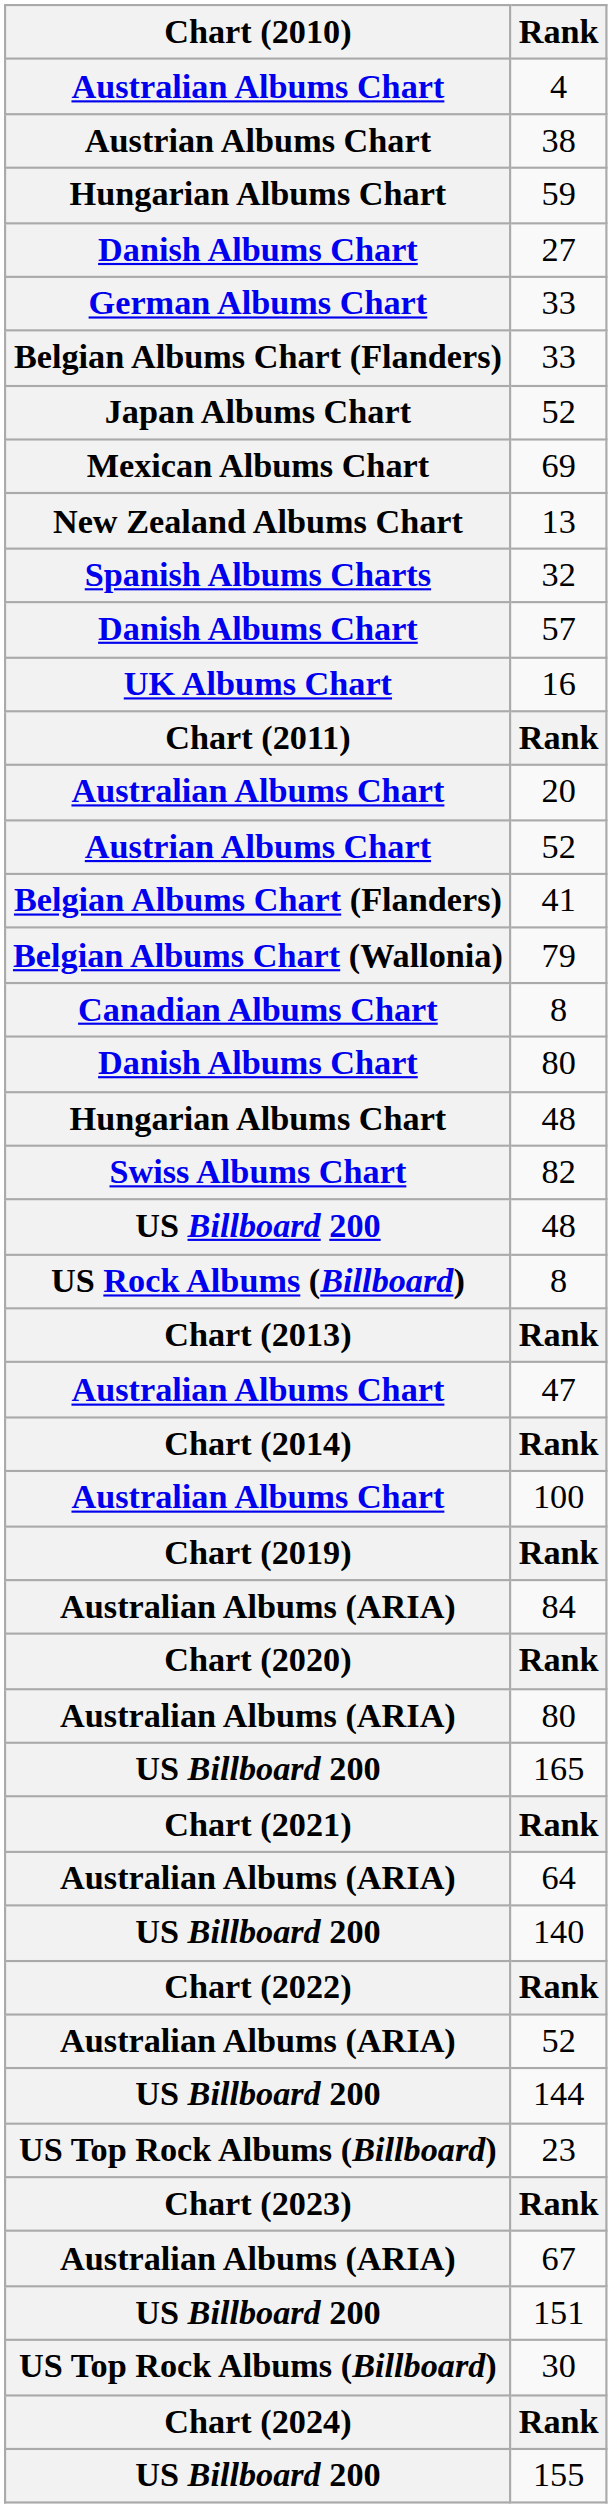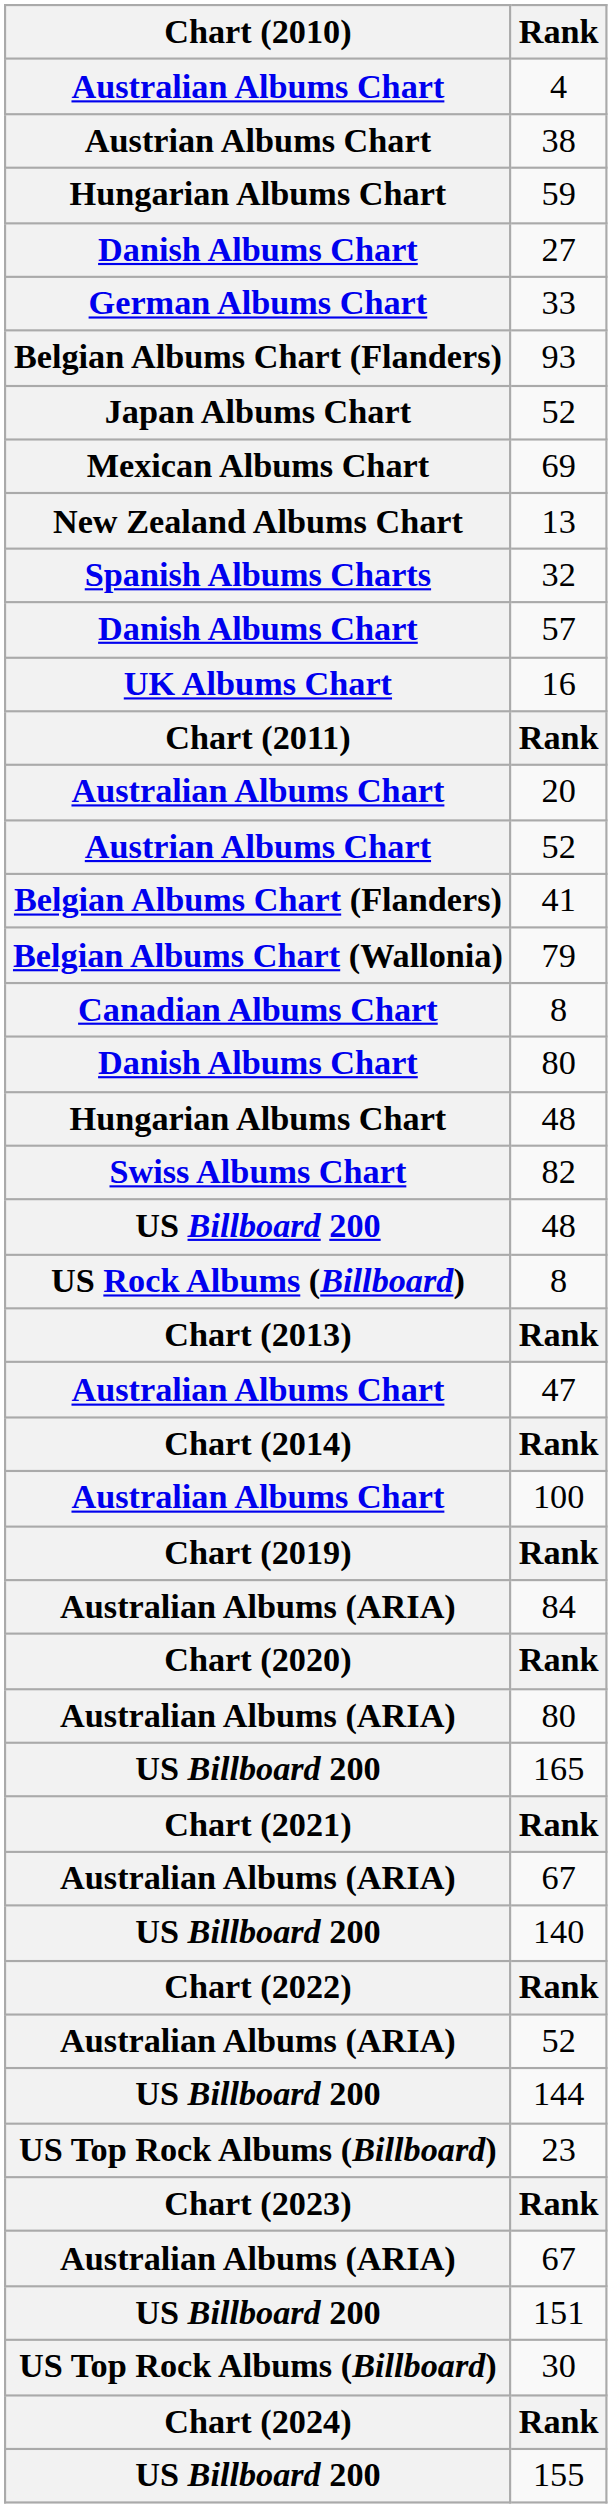(559, 357) 33 -> (559, 357) 93
(559, 1877) 64 -> (559, 1877) 67
